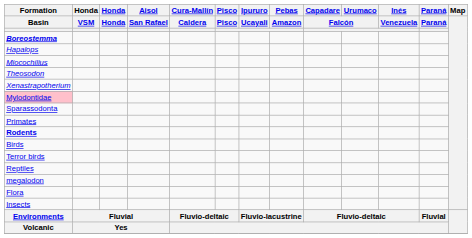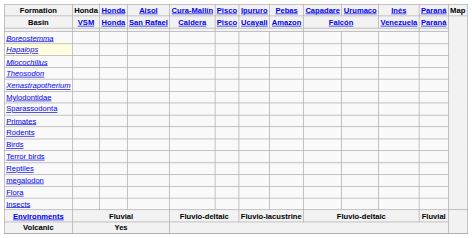(32, 38) bold -> (30, 38) normal
(22, 50) no background -> (22, 50) lightyellow background
(29, 97) pink background -> (29, 97) no background
(21, 133) bold -> (20, 133) normal
